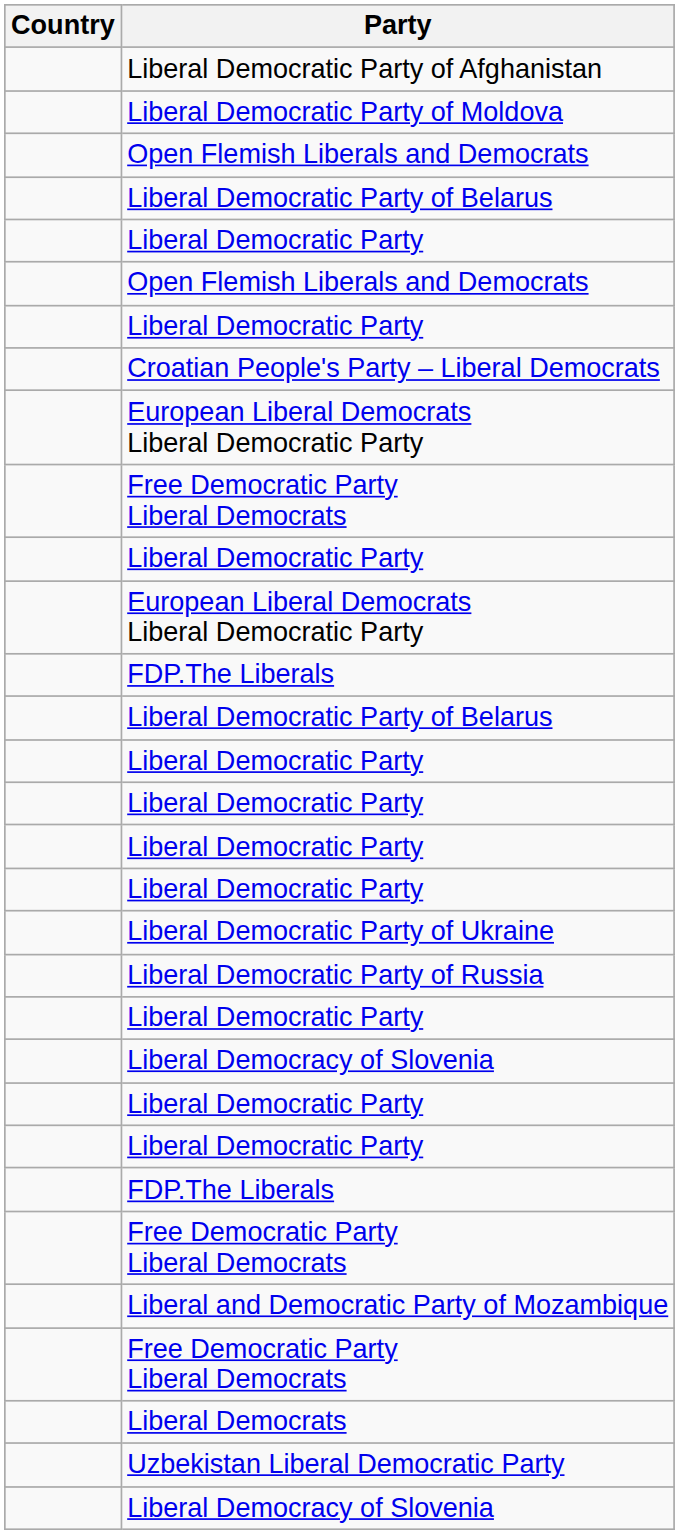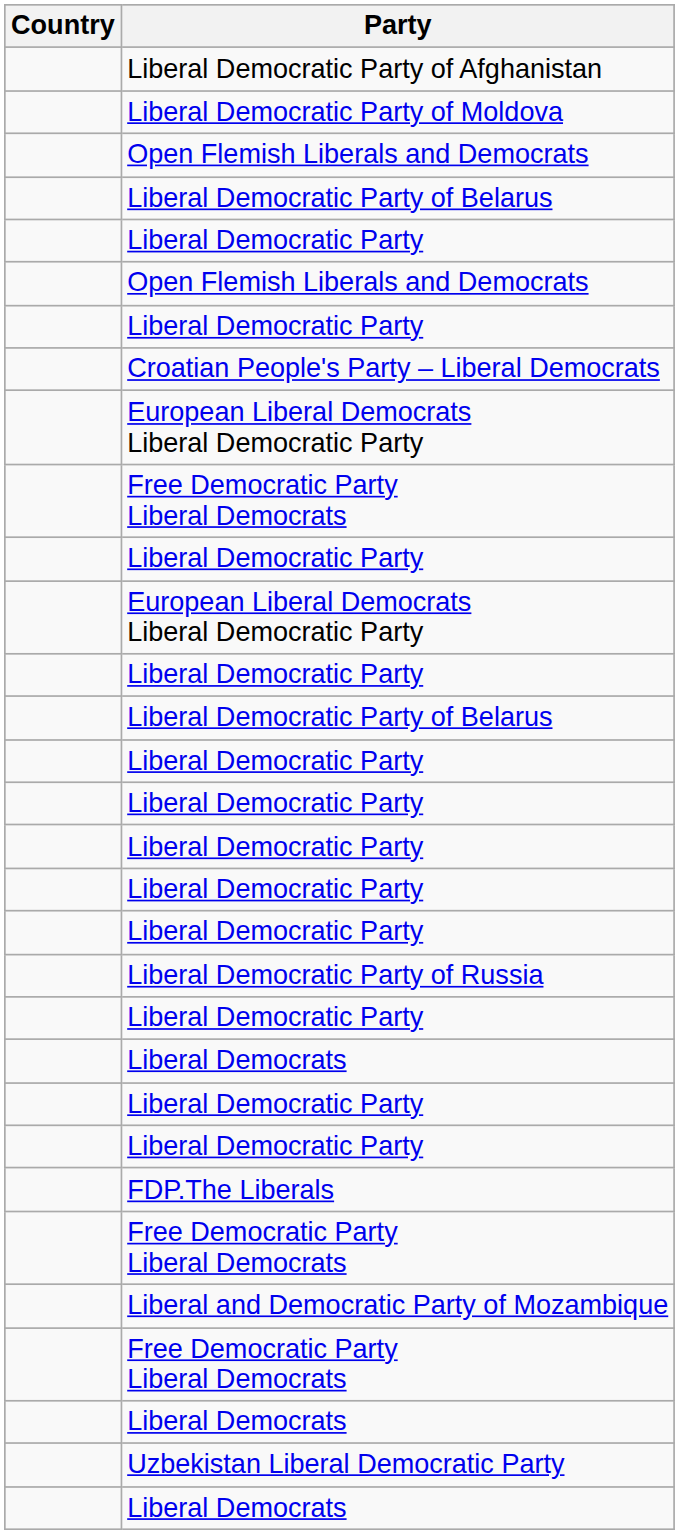(231, 674) FDP.The Liberals -> (275, 674) Liberal Democratic Party
(341, 931) Liberal Democratic Party of Ukraine -> (275, 931) Liberal Democratic Party
(311, 1060) Liberal Democracy of Slovenia -> (237, 1060) Liberal Democrats
(311, 1507) Liberal Democracy of Slovenia -> (237, 1507) Liberal Democrats
